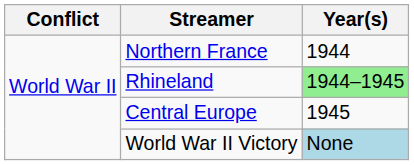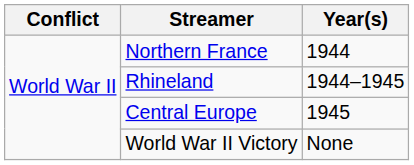(355, 81) lightgreen background -> (355, 81) no background
(330, 143) lightblue background -> (330, 143) no background
